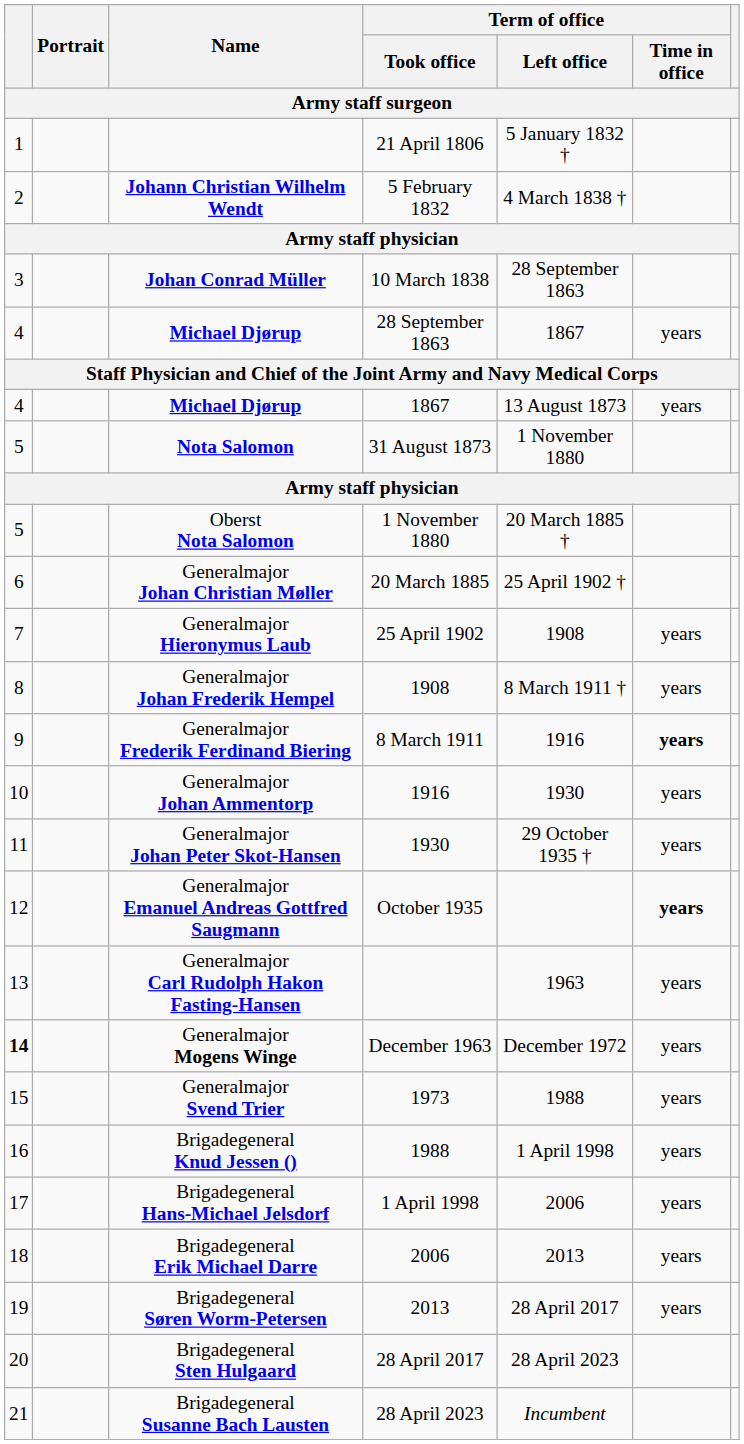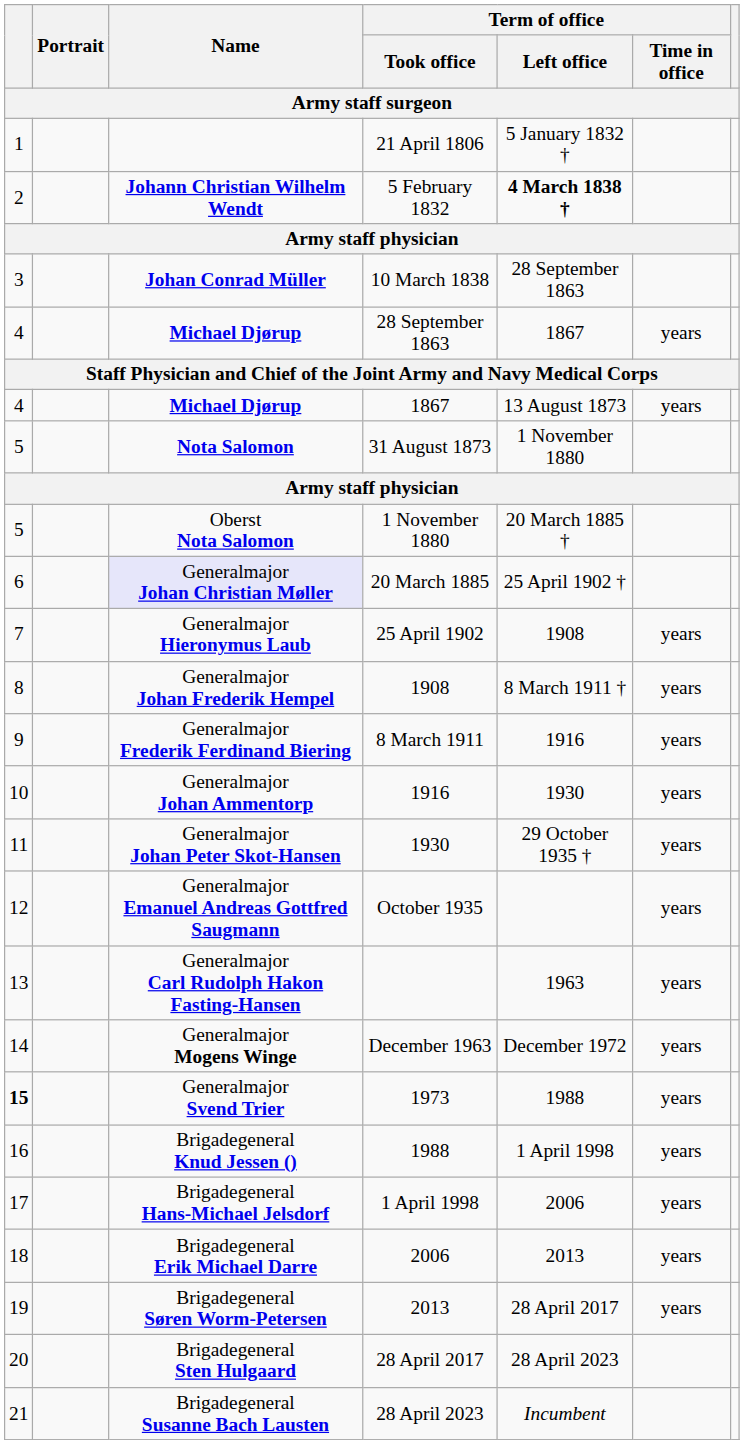(565, 197) normal -> (565, 197) bold
(235, 582) no background -> (235, 582) lavender background
(681, 739) bold -> (681, 739) normal
(681, 908) bold -> (681, 908) normal
(19, 1045) bold -> (19, 1045) normal
(19, 1098) normal -> (19, 1098) bold
